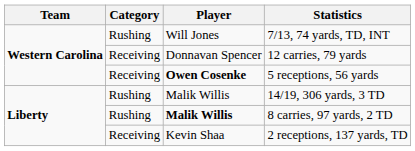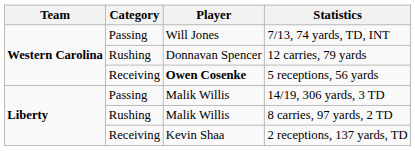(130, 35) Rushing -> (128, 35) Passing
(134, 55) Receiving -> (130, 55) Rushing
(130, 95) Rushing -> (128, 95) Passing
(199, 115) bold -> (198, 115) normal
